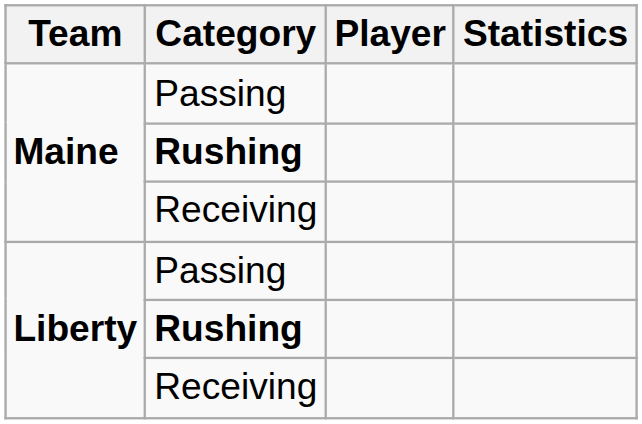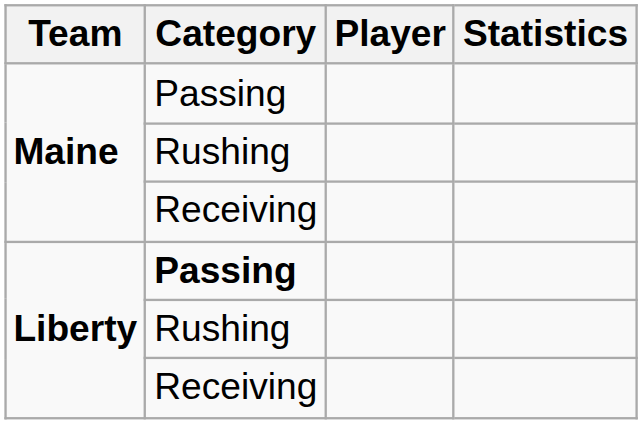(229, 151) bold -> (222, 151) normal
(220, 269) normal -> (225, 269) bold
(229, 328) bold -> (222, 328) normal
